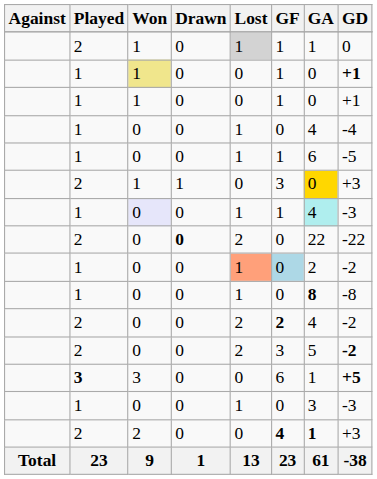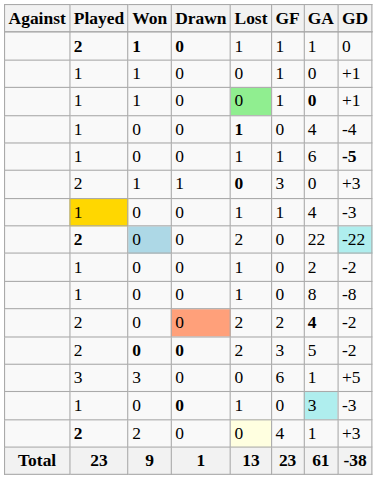(78, 45) normal -> (78, 45) bold
(137, 45) normal -> (137, 45) bold
(179, 45) normal -> (179, 45) bold
(239, 45) lightgrey background -> (239, 45) no background
(137, 73) khaki background -> (137, 73) no background
(351, 73) bold -> (351, 73) normal
(239, 101) no background -> (239, 101) lightgreen background
(312, 101) normal -> (312, 101) bold
(239, 128) normal -> (239, 128) bold
(349, 156) normal -> (349, 156) bold
(239, 184) normal -> (239, 184) bold
(312, 184) gold background -> (312, 184) no background
(78, 211) no background -> (78, 211) gold background
(137, 211) lavender background -> (137, 211) no background
(312, 211) paleturquoise background -> (312, 211) no background
(78, 239) normal -> (78, 239) bold
(137, 239) no background -> (137, 239) lightblue background
(179, 239) bold -> (179, 239) normal
(354, 239) no background -> (354, 239) paleturquoise background
(239, 267) lightsalmon background -> (239, 267) no background
(280, 267) lightblue background -> (280, 267) no background
(312, 294) bold -> (312, 294) normal
(179, 322) no background -> (179, 322) lightsalmon background
(280, 322) bold -> (280, 322) normal
(312, 322) normal -> (312, 322) bold
(137, 350) normal -> (137, 350) bold
(179, 350) normal -> (179, 350) bold
(349, 350) bold -> (349, 350) normal
(78, 377) bold -> (78, 377) normal
(351, 377) bold -> (351, 377) normal
(179, 405) normal -> (179, 405) bold
(312, 405) no background -> (312, 405) paleturquoise background
(78, 433) normal -> (78, 433) bold
(239, 433) no background -> (239, 433) lightyellow background
(280, 433) bold -> (280, 433) normal
(312, 433) bold -> (312, 433) normal
